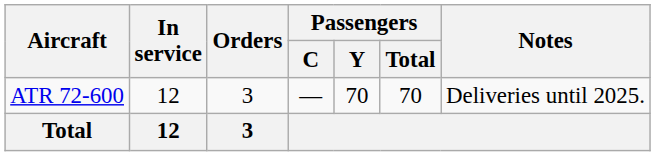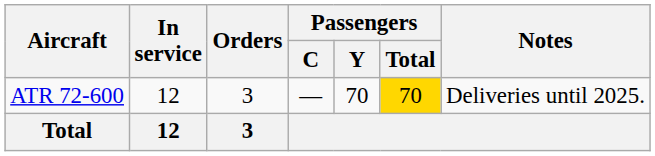(410, 95) no background -> (410, 95) gold background
